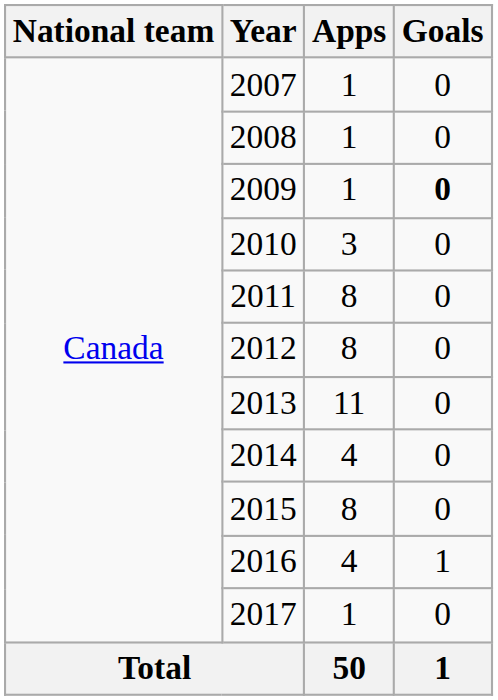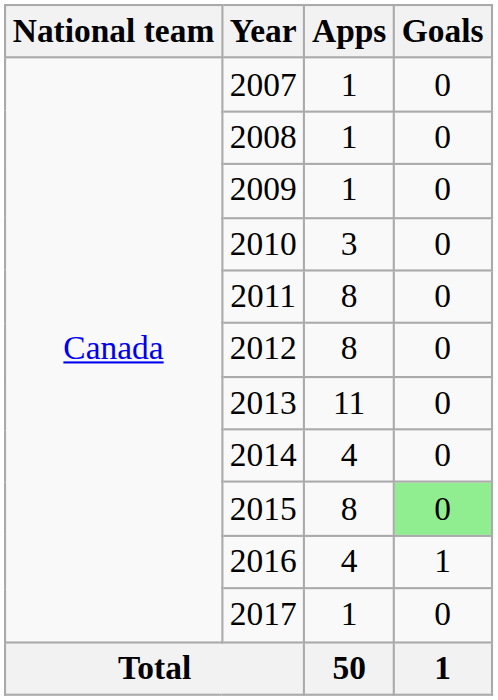(443, 190) bold -> (443, 190) normal
(443, 508) no background -> (443, 508) lightgreen background
